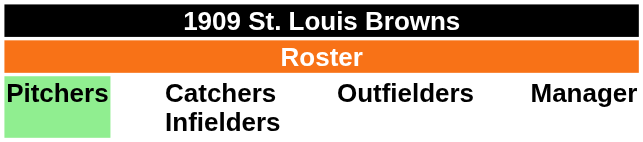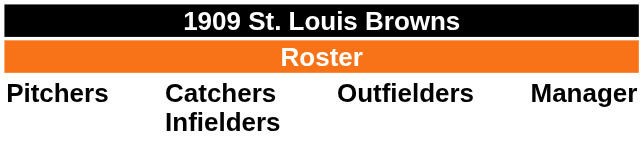(57, 92) lightgreen background -> (57, 92) no background
